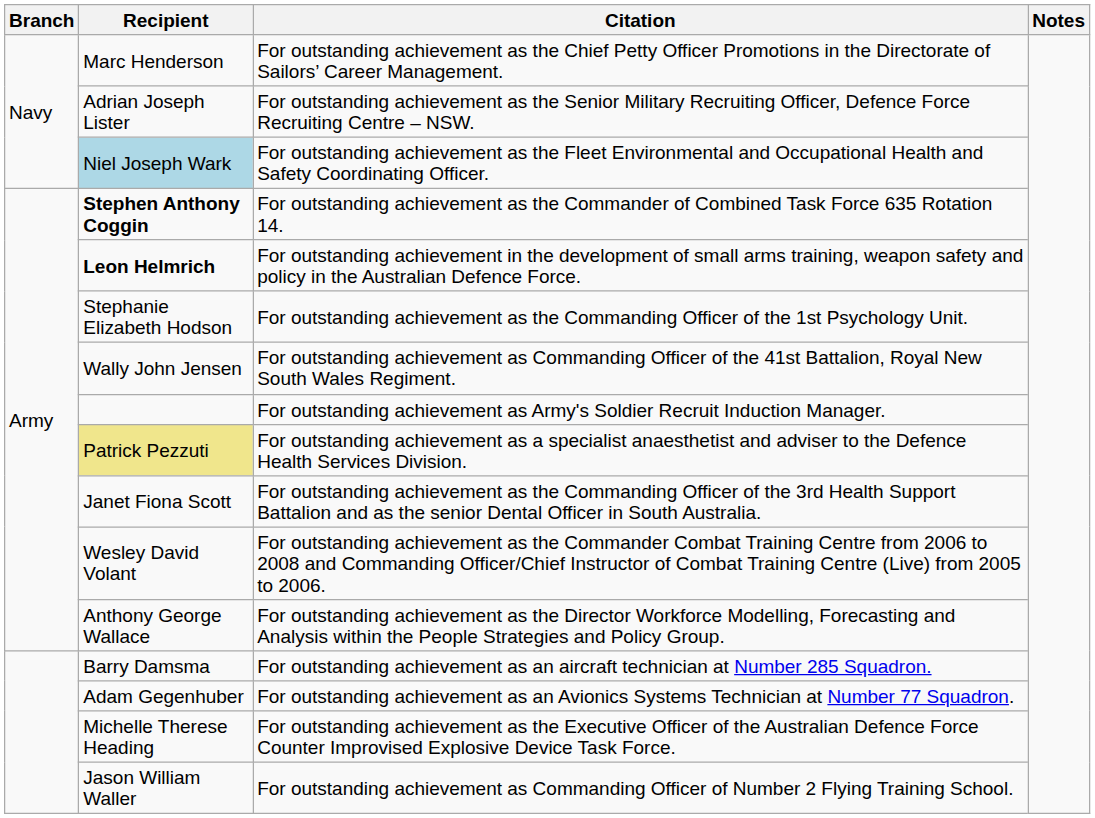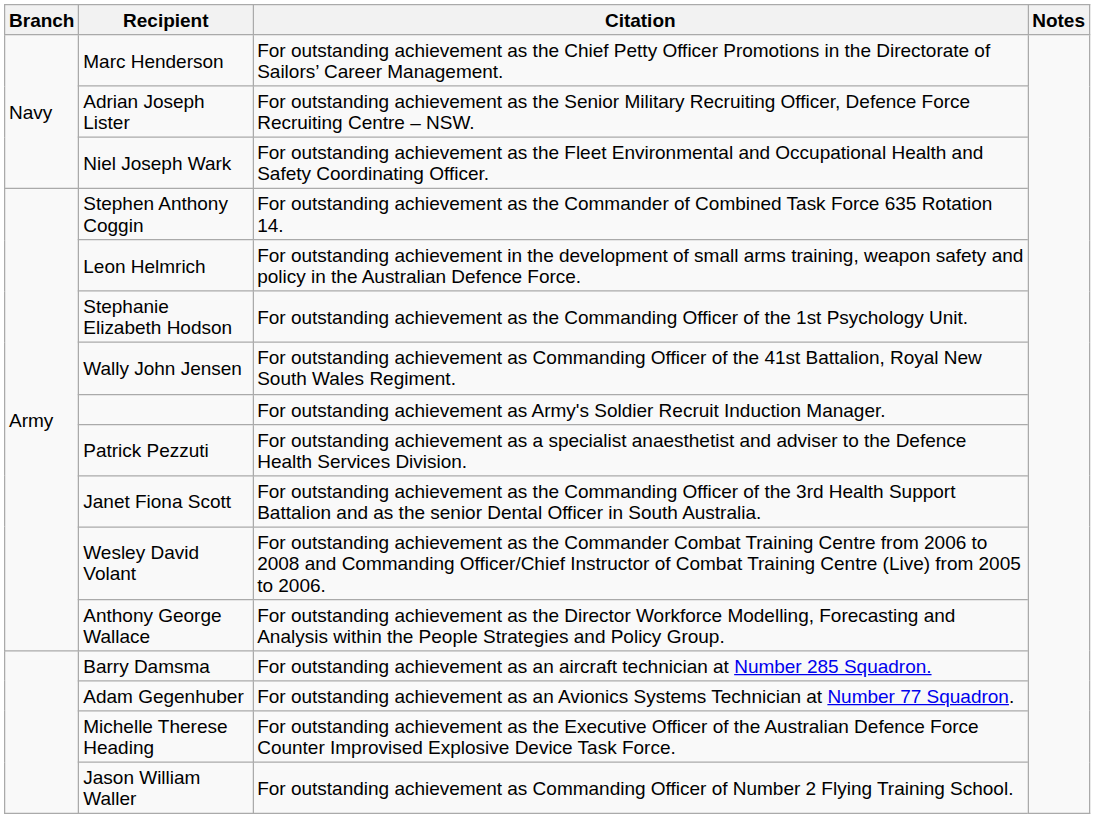(157, 163) lightblue background -> (157, 163) no background
(162, 215) bold -> (156, 215) normal
(149, 266) bold -> (144, 266) normal
(146, 450) khaki background -> (146, 450) no background
